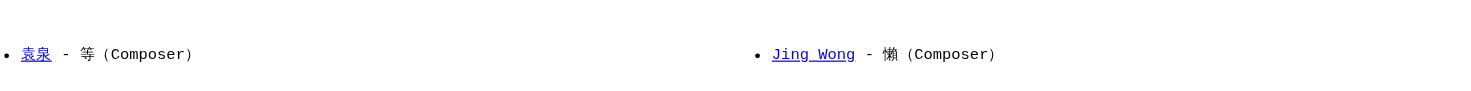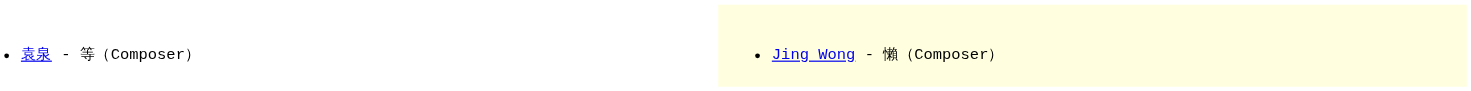(1093, 55) no background -> (1093, 55) lightyellow background
